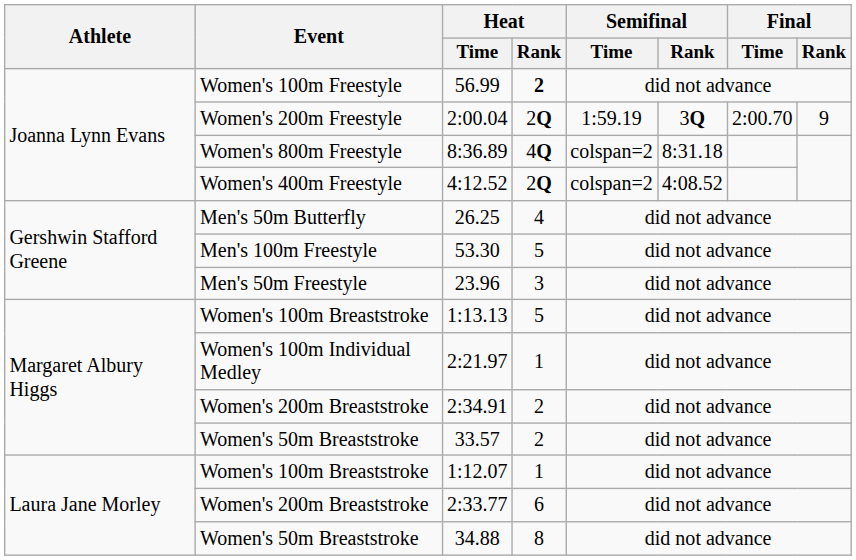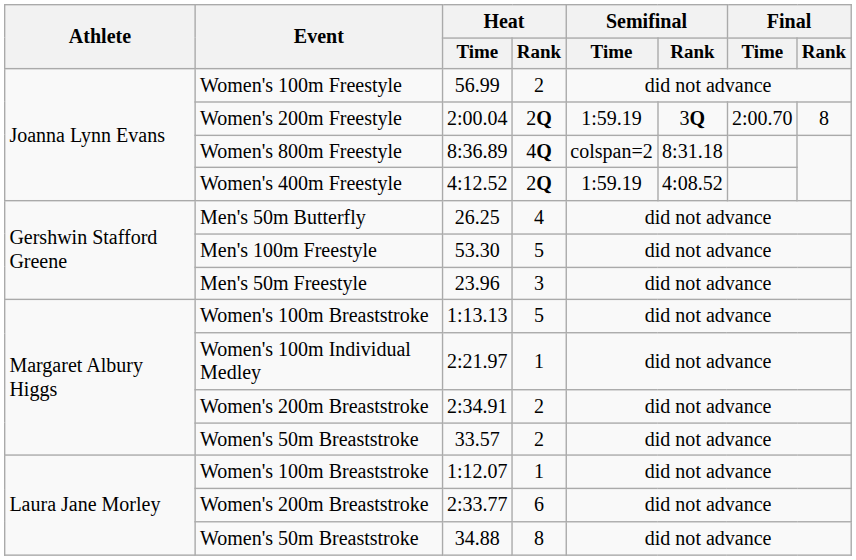(539, 85) bold -> (539, 85) normal
(824, 118) 9 -> (824, 118) 8
(612, 184) colspan=2 -> (612, 184) 1:59.19
